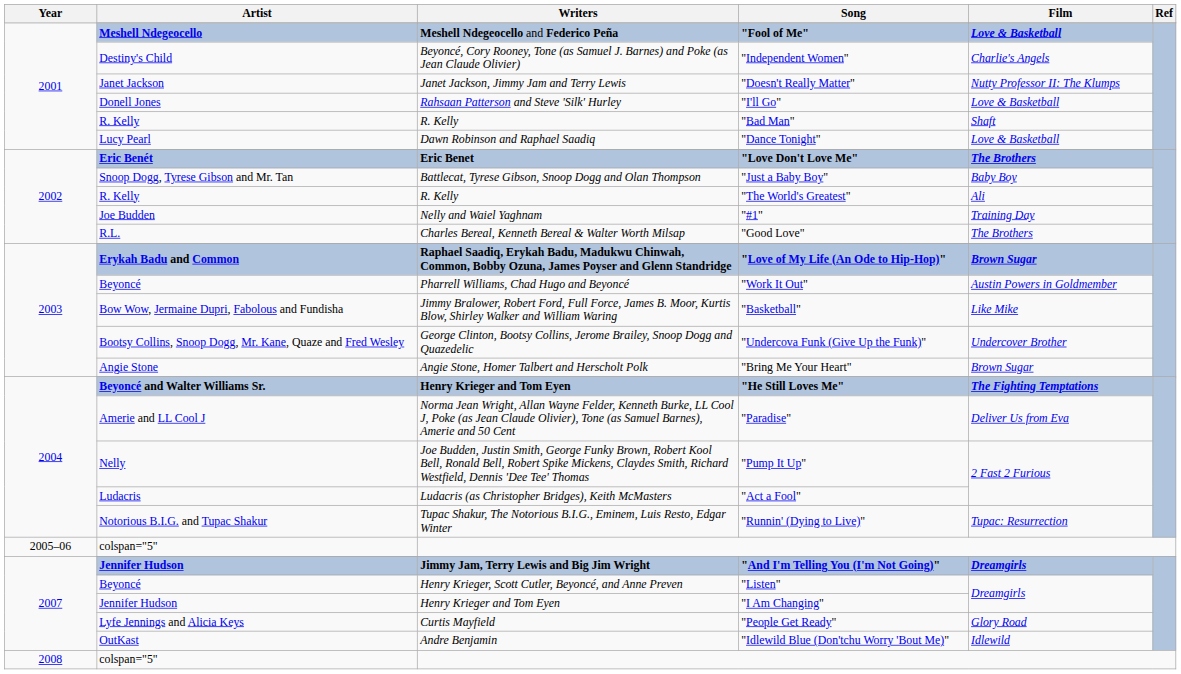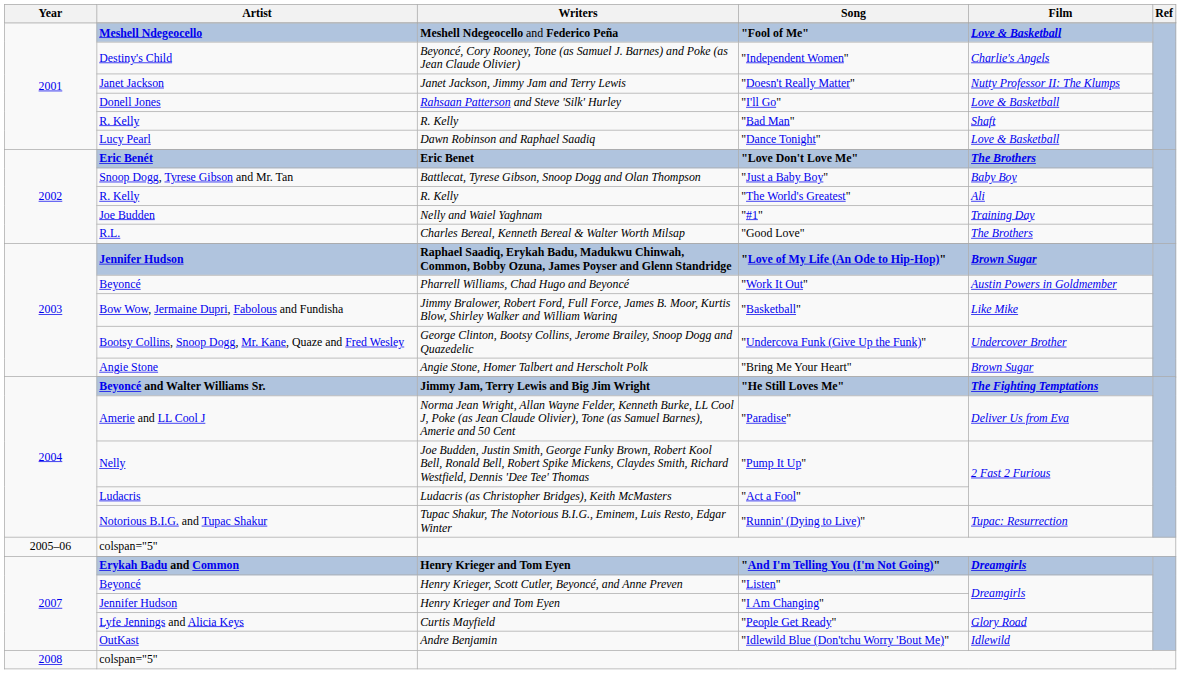(169, 259) Erykah Badu and Common -> (141, 259) Jennifer Hudson
(495, 386) Henry Krieger and Tom Eyen -> (535, 386) Jimmy Jam, Terry Lewis and Big Jim Wright
(141, 565) Jennifer Hudson -> (169, 565) Erykah Badu and Common
(535, 565) Jimmy Jam, Terry Lewis and Big Jim Wright -> (495, 565) Henry Krieger and Tom Eyen
